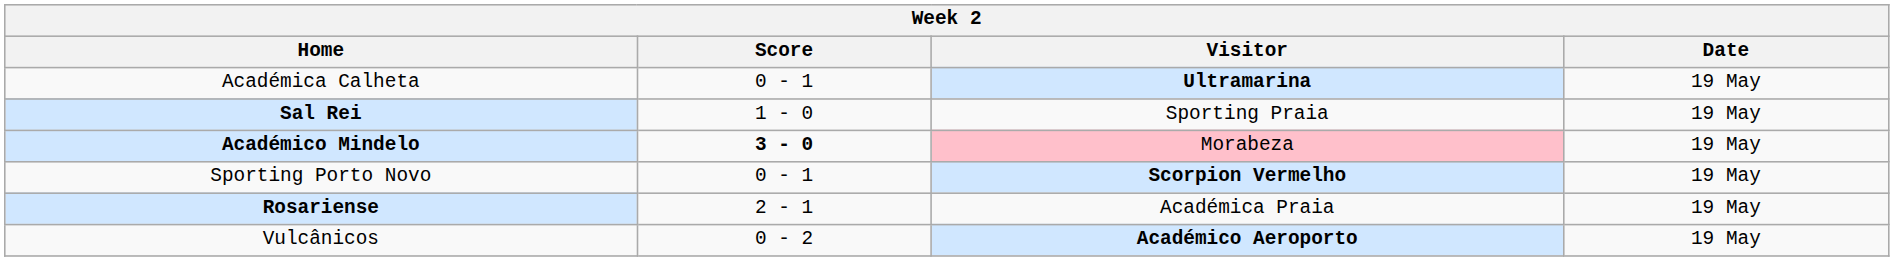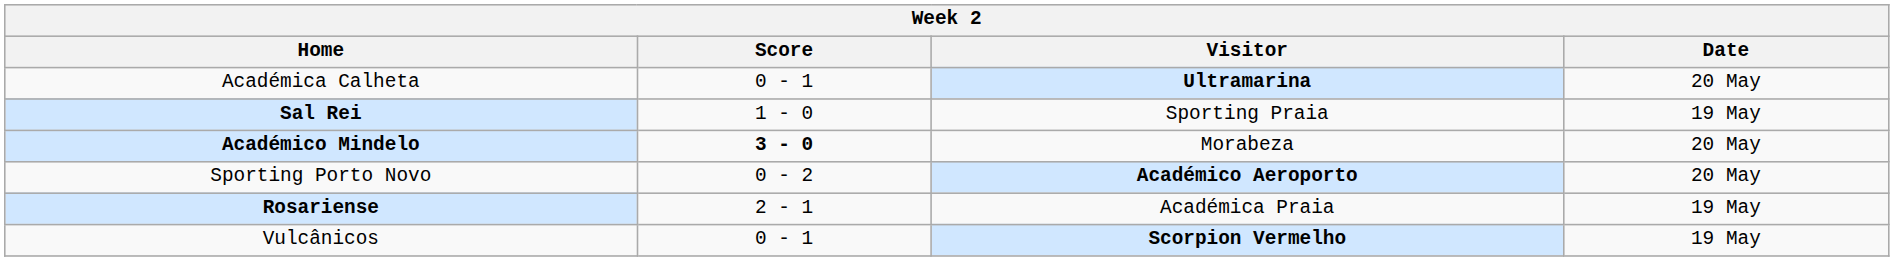(1726, 83) 19 May -> (1726, 83) 20 May
(1247, 146) pink background -> (1247, 146) no background
(1726, 146) 19 May -> (1726, 146) 20 May
(784, 177) 0 - 1 -> (784, 177) 0 - 2
(1247, 177) Scorpion Vermelho -> (1247, 177) Académico Aeroporto
(1726, 177) 19 May -> (1726, 177) 20 May
(784, 240) 0 - 2 -> (784, 240) 0 - 1
(1247, 240) Académico Aeroporto -> (1247, 240) Scorpion Vermelho
